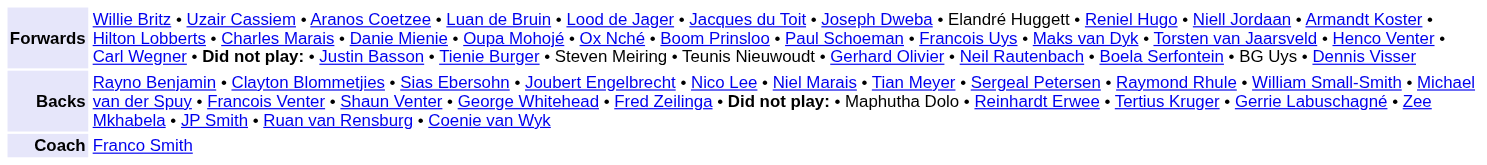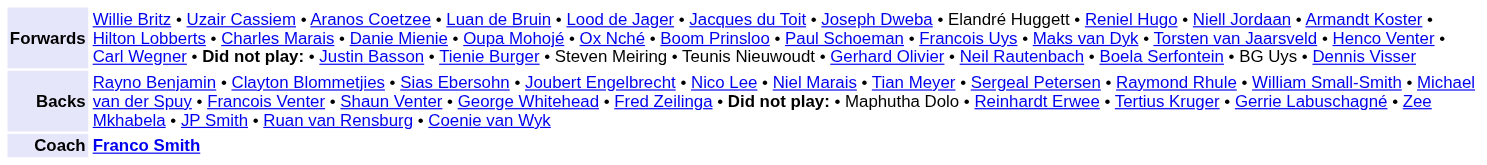(143, 146) normal -> (146, 146) bold
